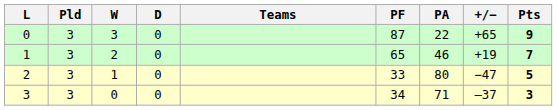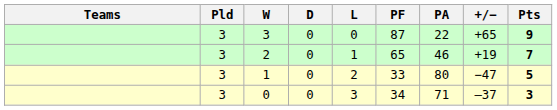columns swapped: (278, 15) <-> (26, 15)
